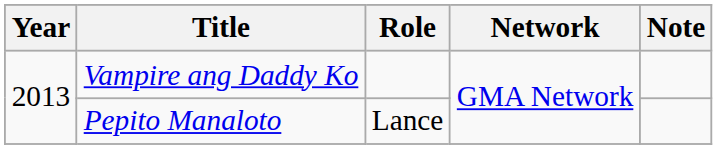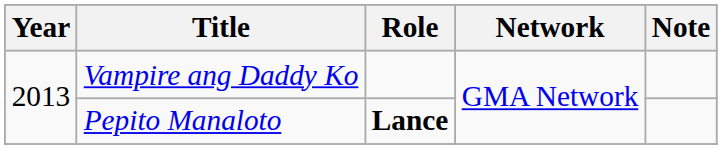(408, 120) normal -> (410, 120) bold
